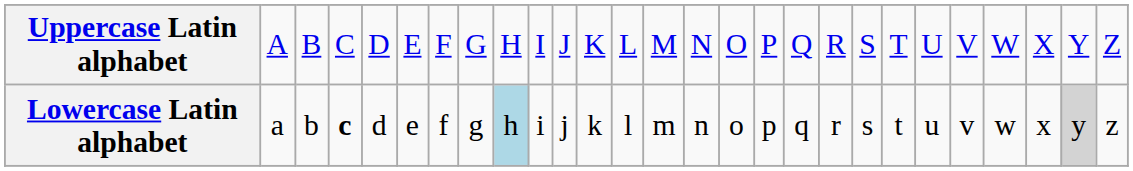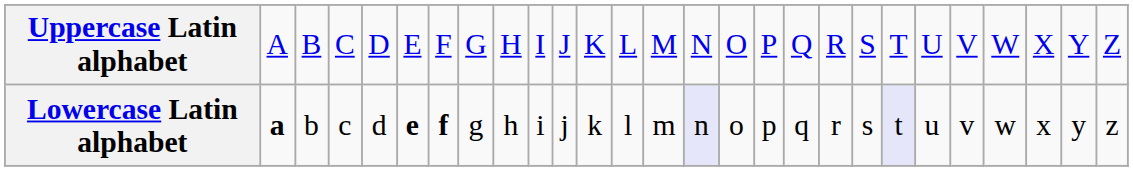(277, 124) normal -> (277, 124) bold
(345, 124) bold -> (345, 124) normal
(412, 124) normal -> (412, 124) bold
(443, 124) normal -> (443, 124) bold
(511, 124) lightblue background -> (511, 124) no background
(701, 124) no background -> (701, 124) lavender background
(899, 124) no background -> (899, 124) lavender background
(1079, 124) lightgrey background -> (1079, 124) no background
